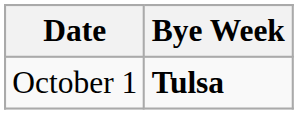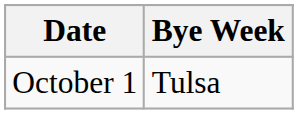(188, 82) bold -> (186, 82) normal
